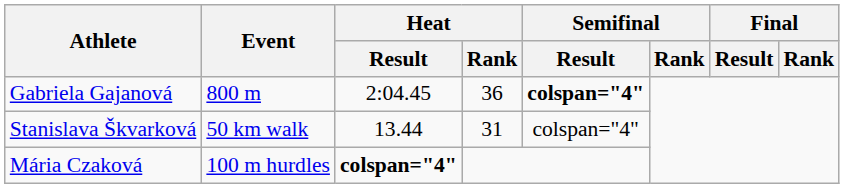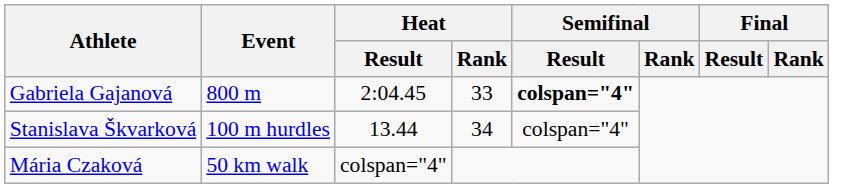(492, 93) 36 -> (482, 93) 33
(257, 129) 50 km walk -> (268, 129) 100 m hurdles
(492, 129) 31 -> (482, 129) 34
(268, 165) 100 m hurdles -> (257, 165) 50 km walk
(398, 165) bold -> (393, 165) normal
